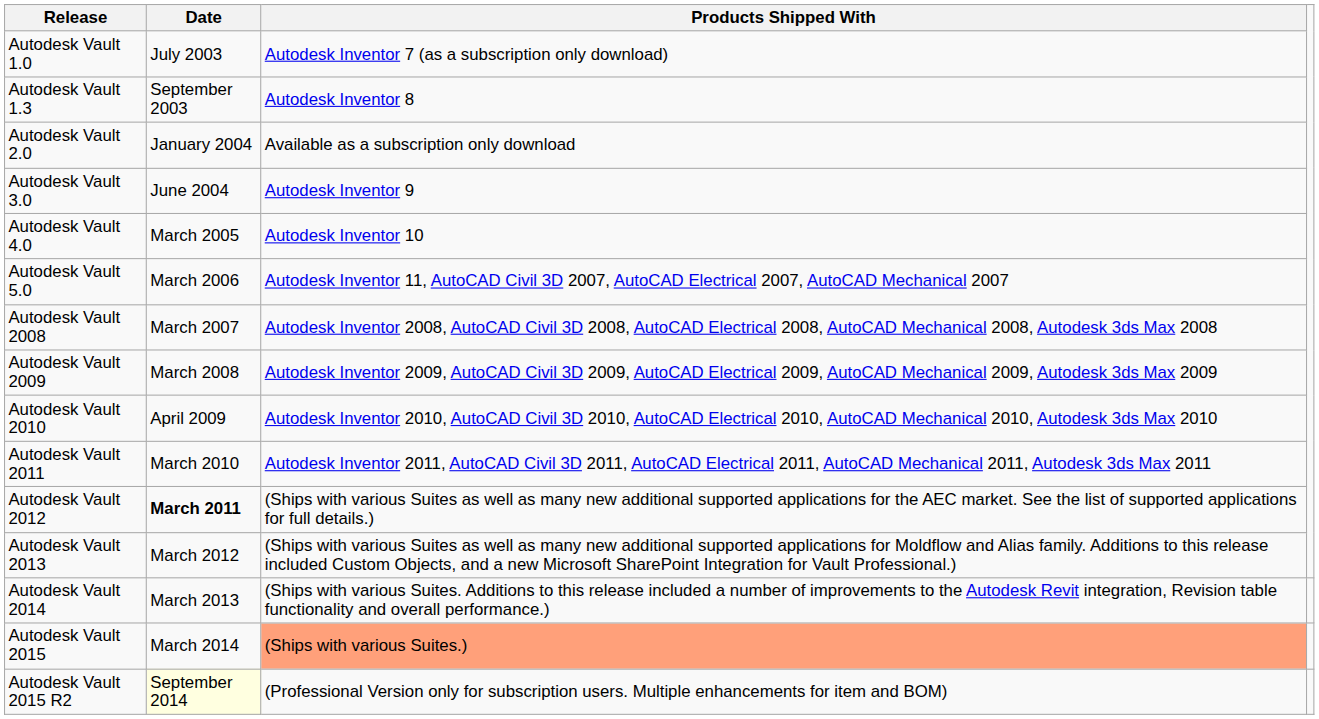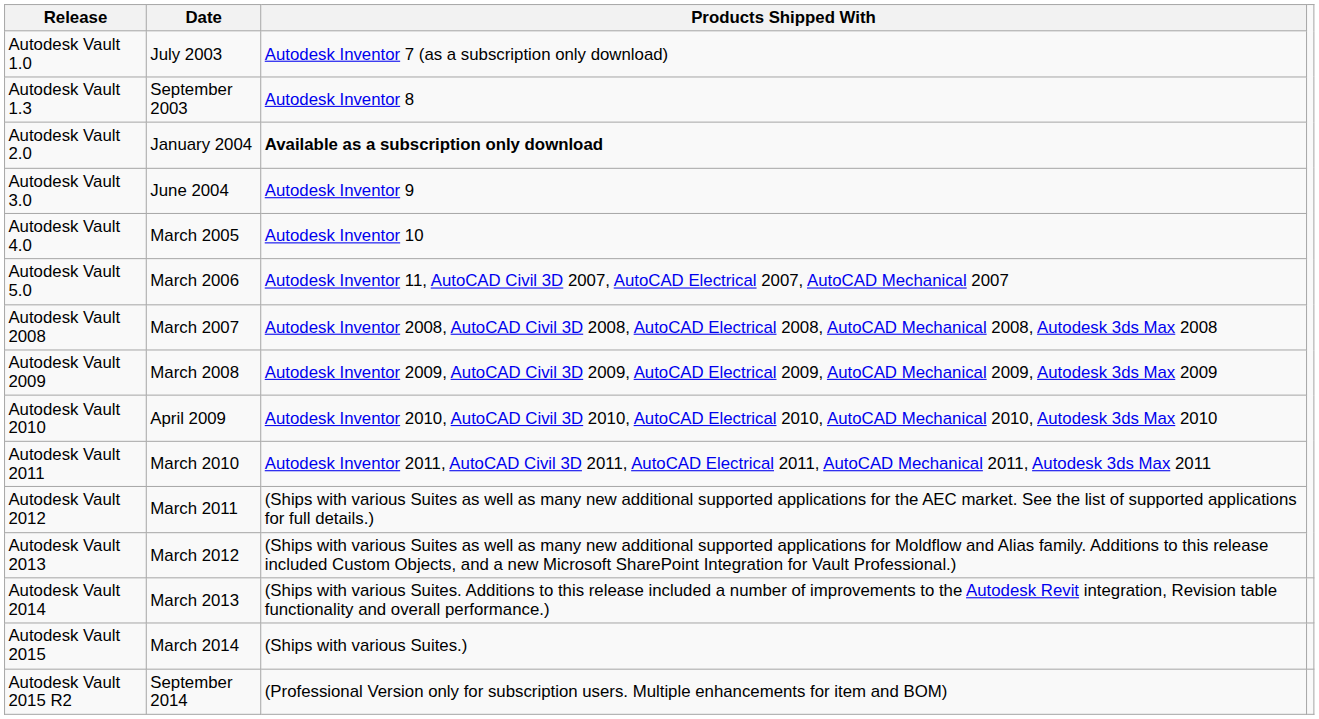(420, 145) normal -> (434, 145) bold
(196, 509) bold -> (194, 509) normal
(366, 645) lightsalmon background -> (366, 645) no background
(191, 691) lightyellow background -> (191, 691) no background
